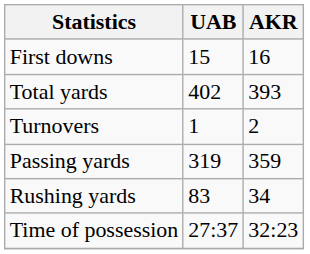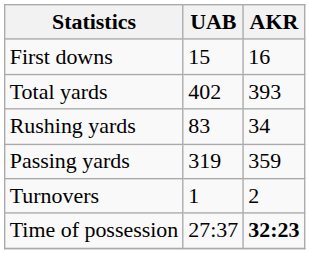rows swapped: (73, 195) <-> (54, 126)
(273, 230) normal -> (274, 230) bold
